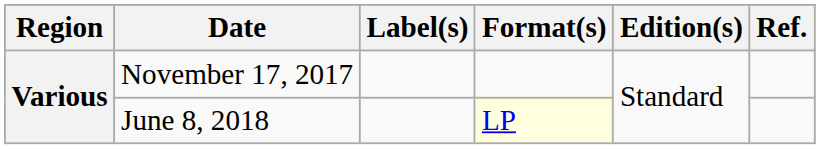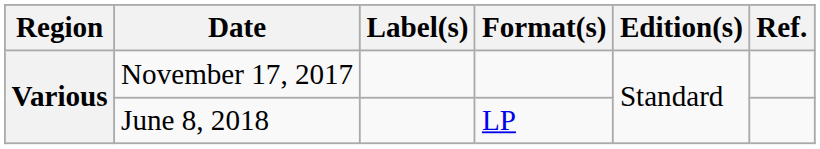(499, 119) lightyellow background -> (499, 119) no background
